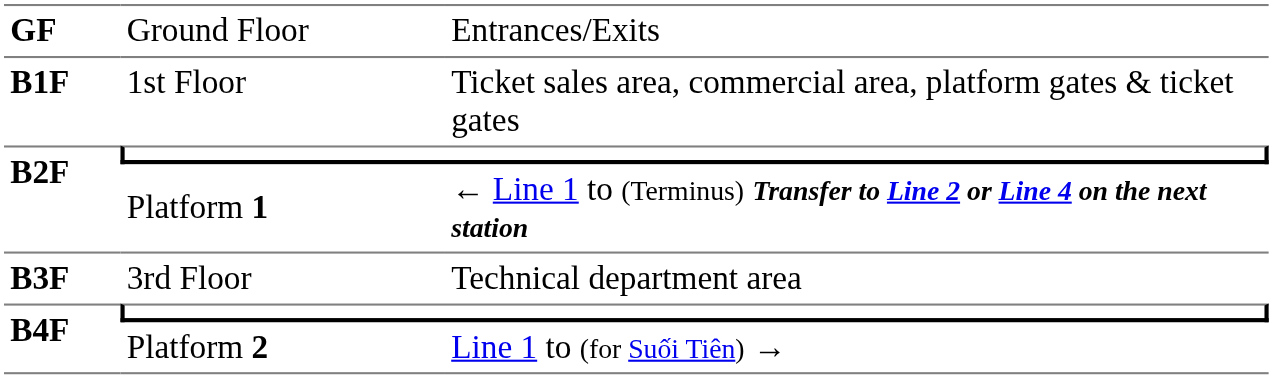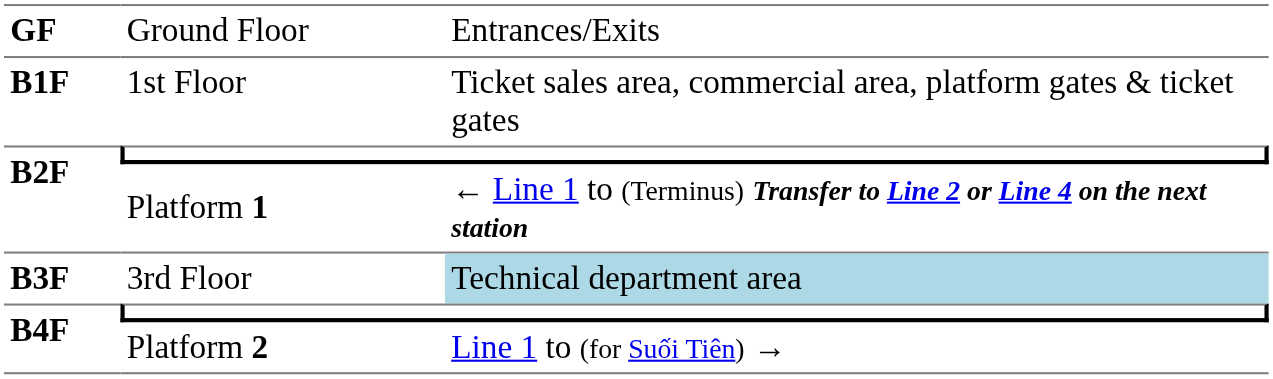(627, 278) no background -> (627, 278) lightblue background
